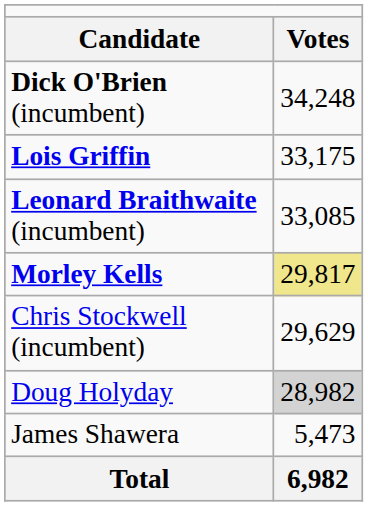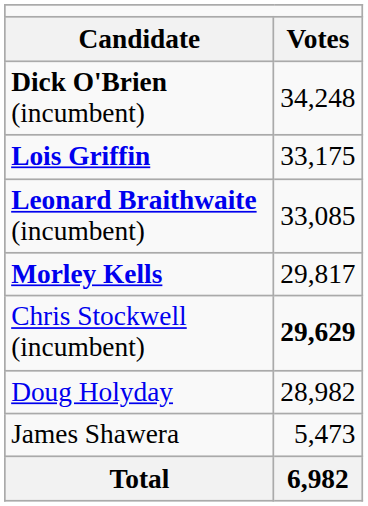(318, 273) khaki background -> (318, 273) no background
(318, 332) normal -> (318, 332) bold
(318, 391) lightgrey background -> (318, 391) no background
